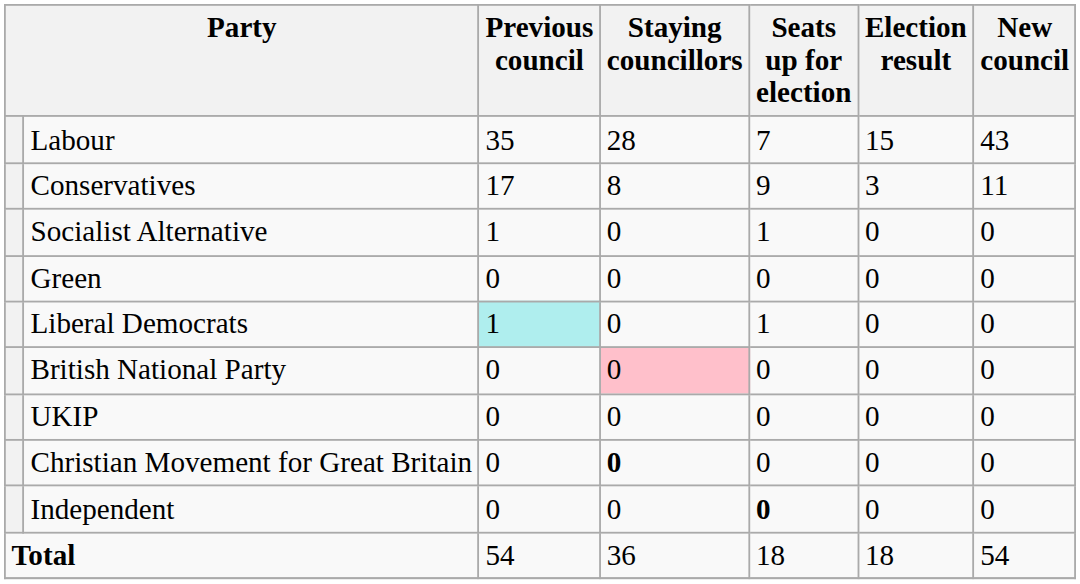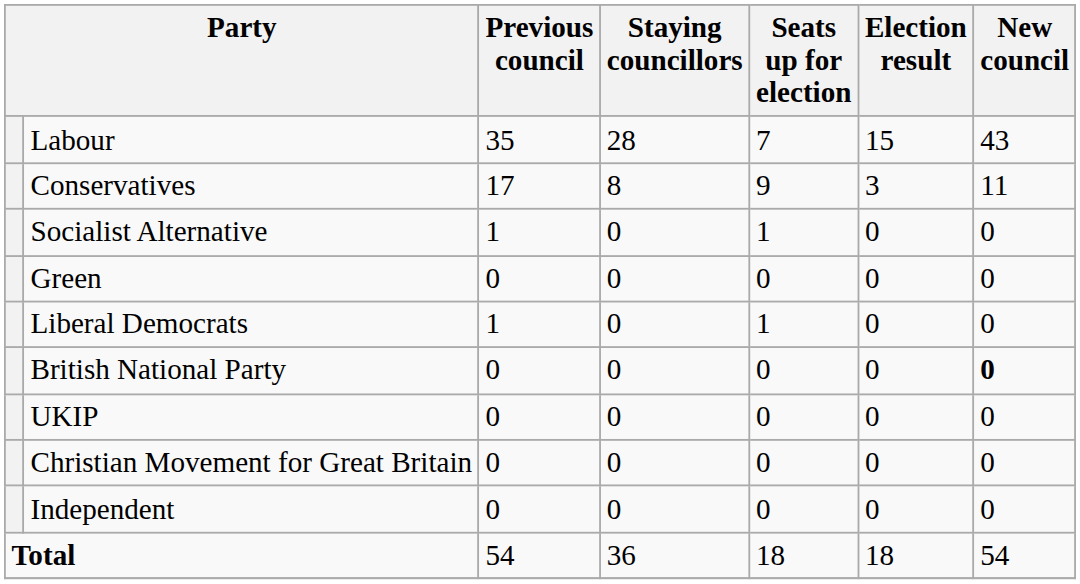(493, 324) paleturquoise background -> (493, 324) no background
(614, 370) pink background -> (614, 370) no background
(988, 370) normal -> (988, 370) bold
(614, 462) bold -> (614, 462) normal
(763, 508) bold -> (763, 508) normal
